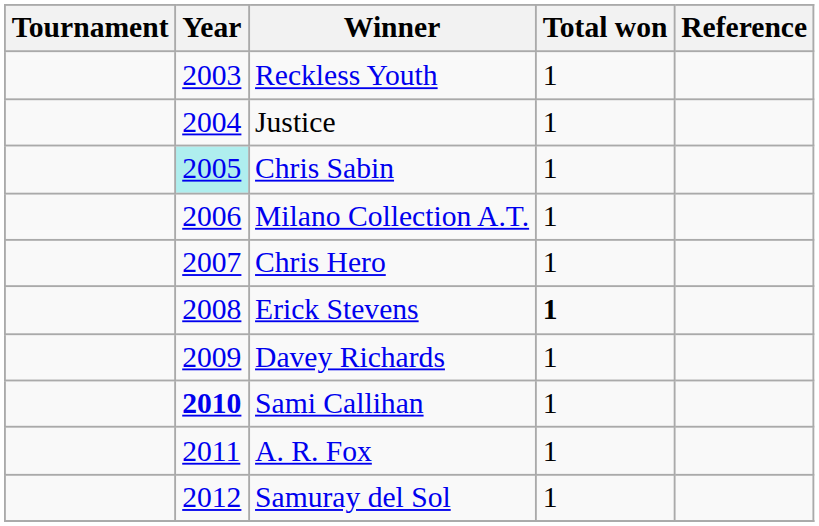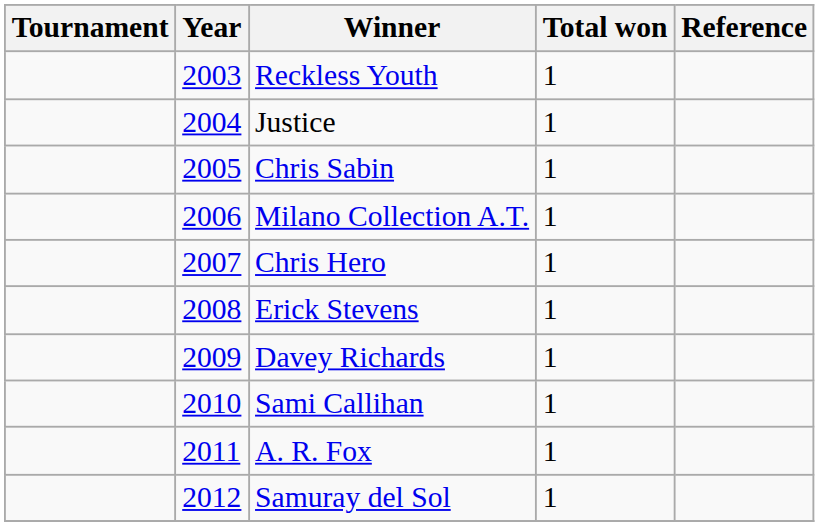(212, 168) paleturquoise background -> (212, 168) no background
(550, 309) bold -> (550, 309) normal
(212, 403) bold -> (212, 403) normal
